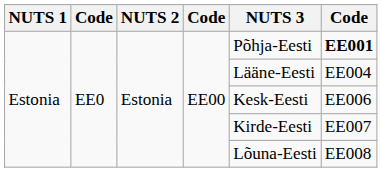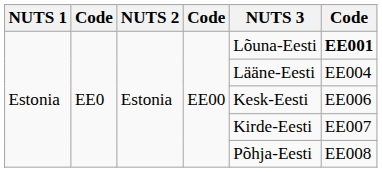(273, 45) Põhja-Eesti -> (275, 45) Lõuna-Eesti
(275, 153) Lõuna-Eesti -> (273, 153) Põhja-Eesti
